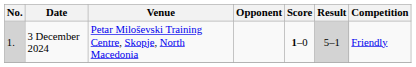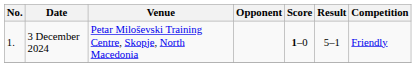(11, 42) lightgrey background -> (11, 42) no background
(332, 42) lightgrey background -> (332, 42) no background
